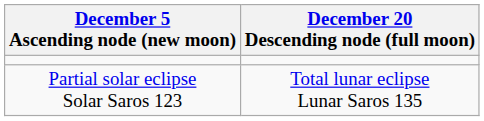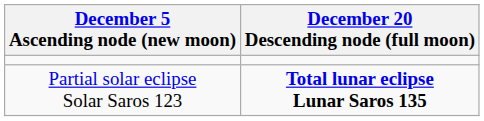(360, 89) normal -> (360, 89) bold
